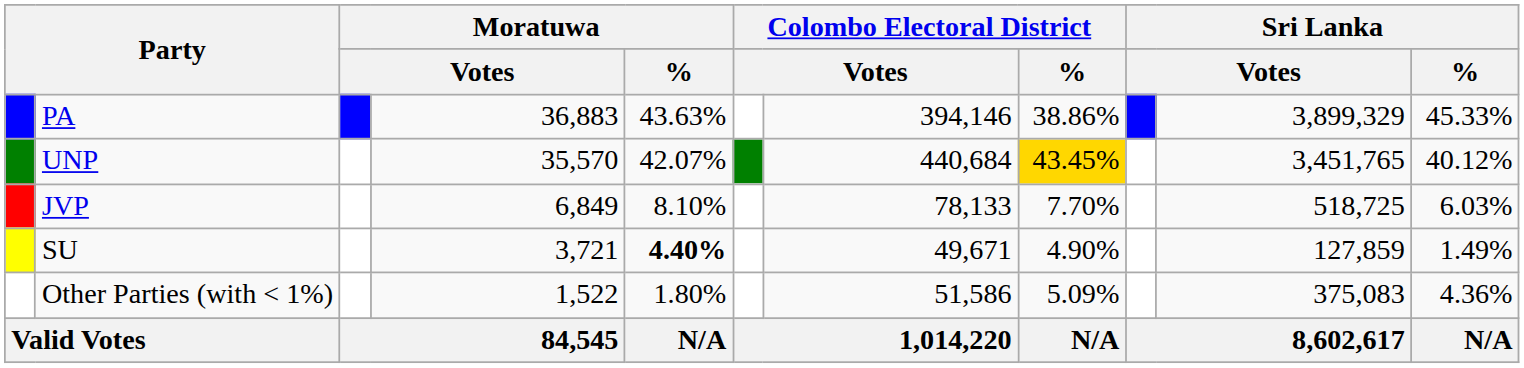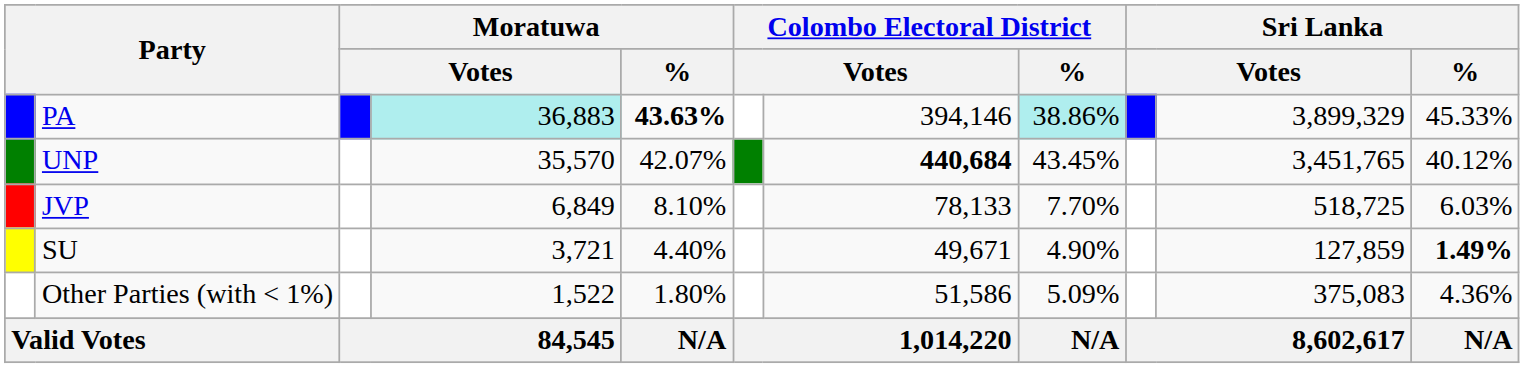(580, 116) no background -> (576, 116) paleturquoise background
(683, 116) normal -> (680, 116) bold
(1076, 116) no background -> (1076, 116) paleturquoise background
(966, 160) normal -> (966, 160) bold
(1076, 160) gold background -> (1076, 160) no background
(688, 250) bold -> (690, 250) normal
(1476, 250) normal -> (1474, 250) bold
